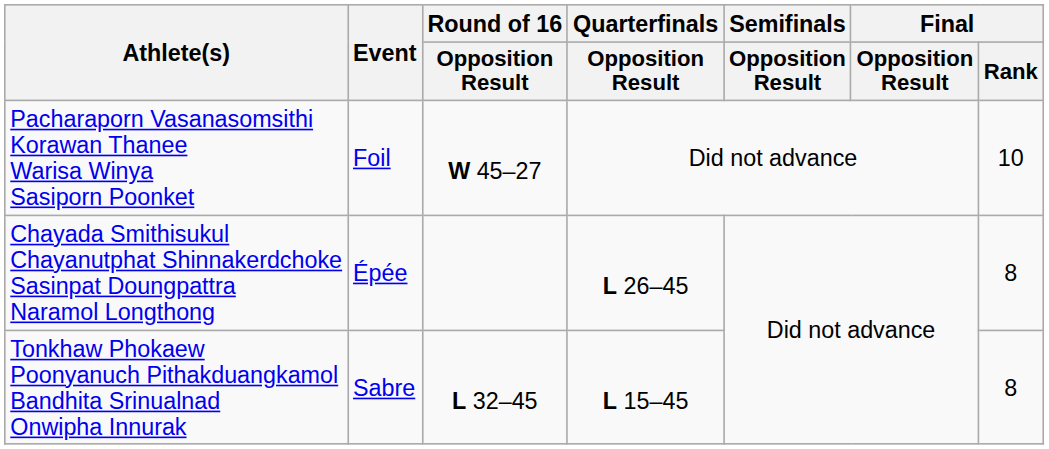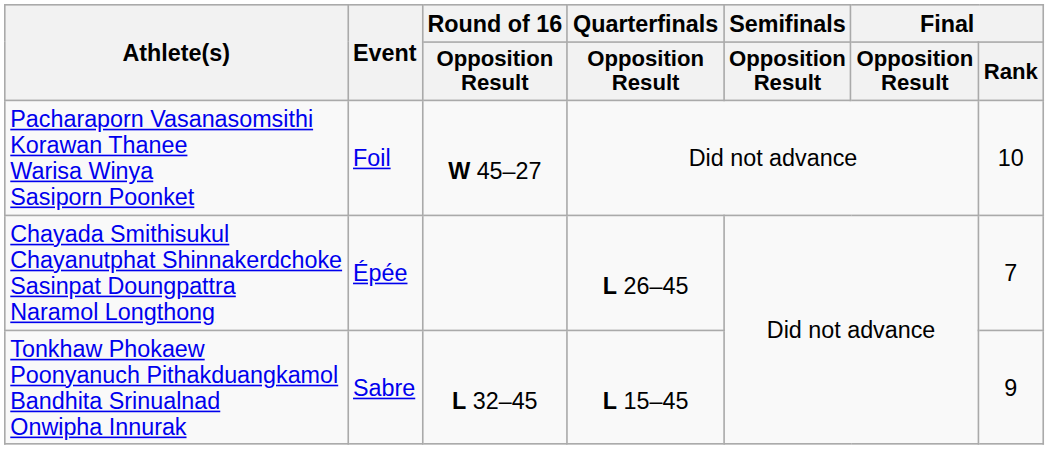(1011, 273) 8 -> (1011, 273) 7
(1011, 388) 8 -> (1011, 388) 9
